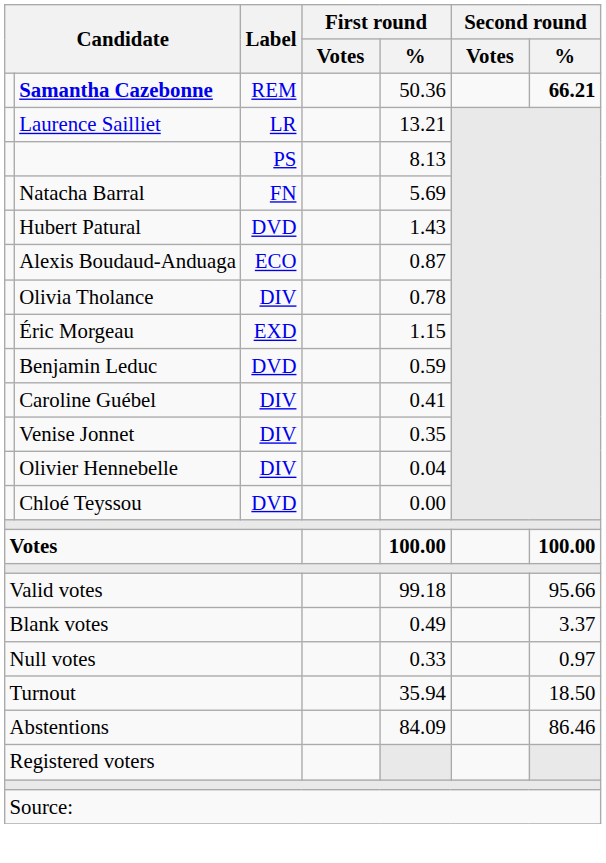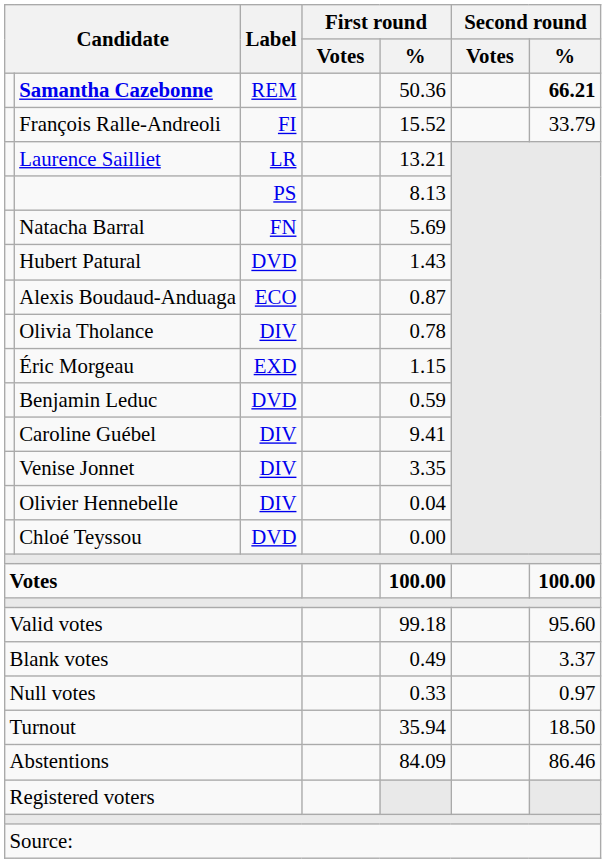+ row: (120, 124)
(428, 399) 0.41 -> (428, 433) 9.41
(428, 433) 0.35 -> (428, 468) 3.35
(572, 590) 95.66 -> (572, 624) 95.60
